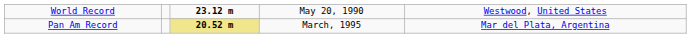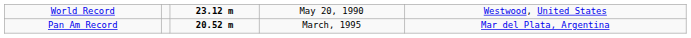(215, 26) khaki background -> (215, 26) no background
